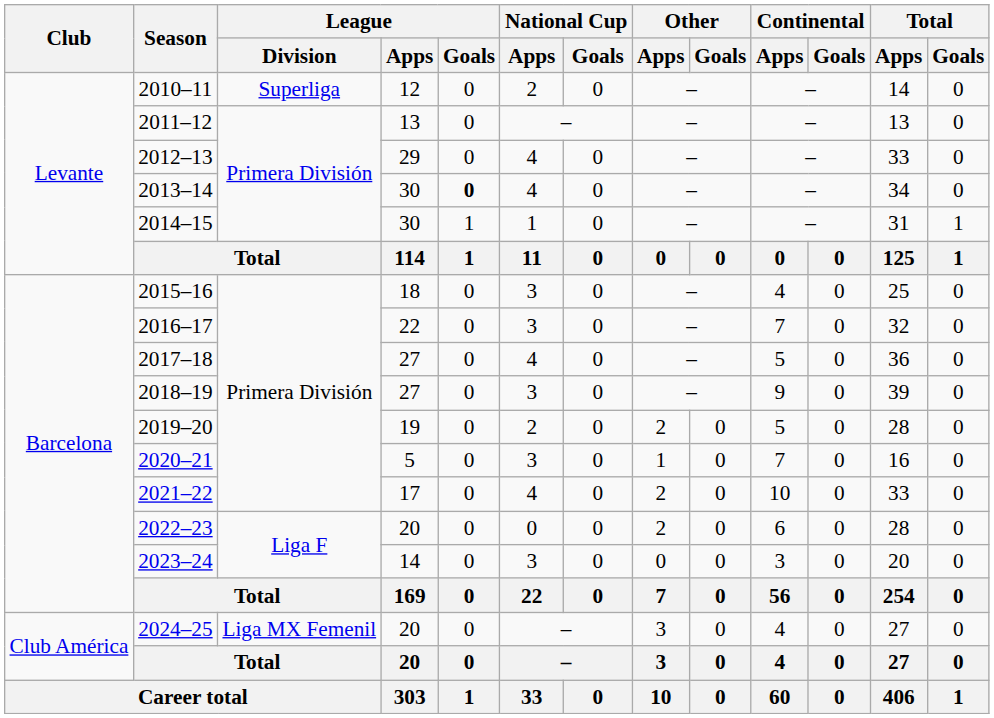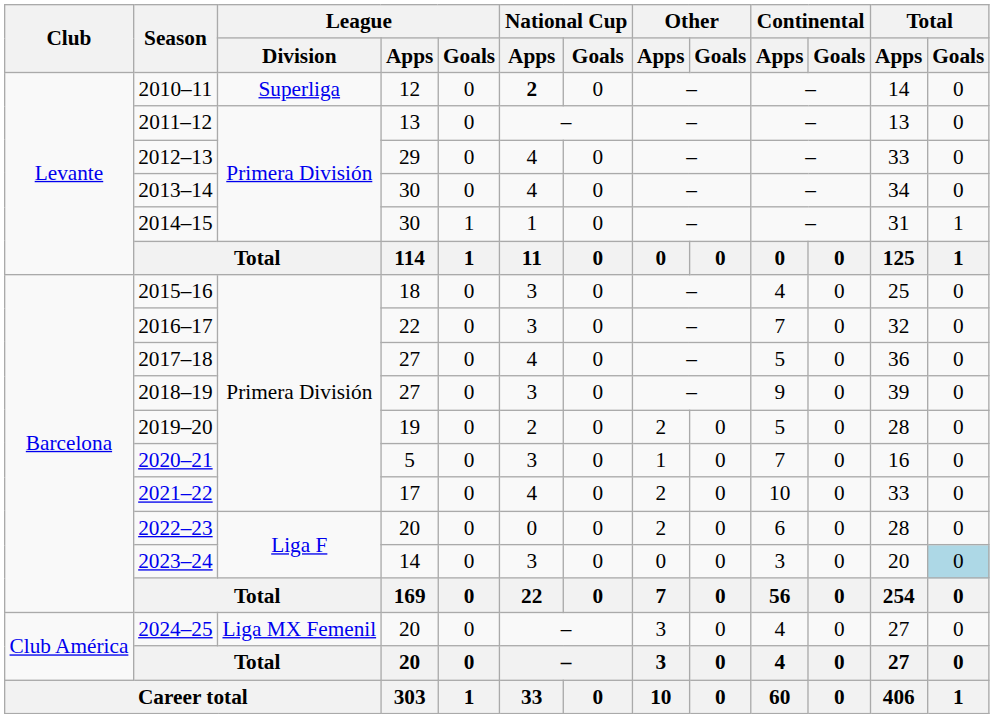(532, 88) normal -> (532, 88) bold
(469, 190) bold -> (469, 190) normal
(958, 561) no background -> (958, 561) lightblue background
